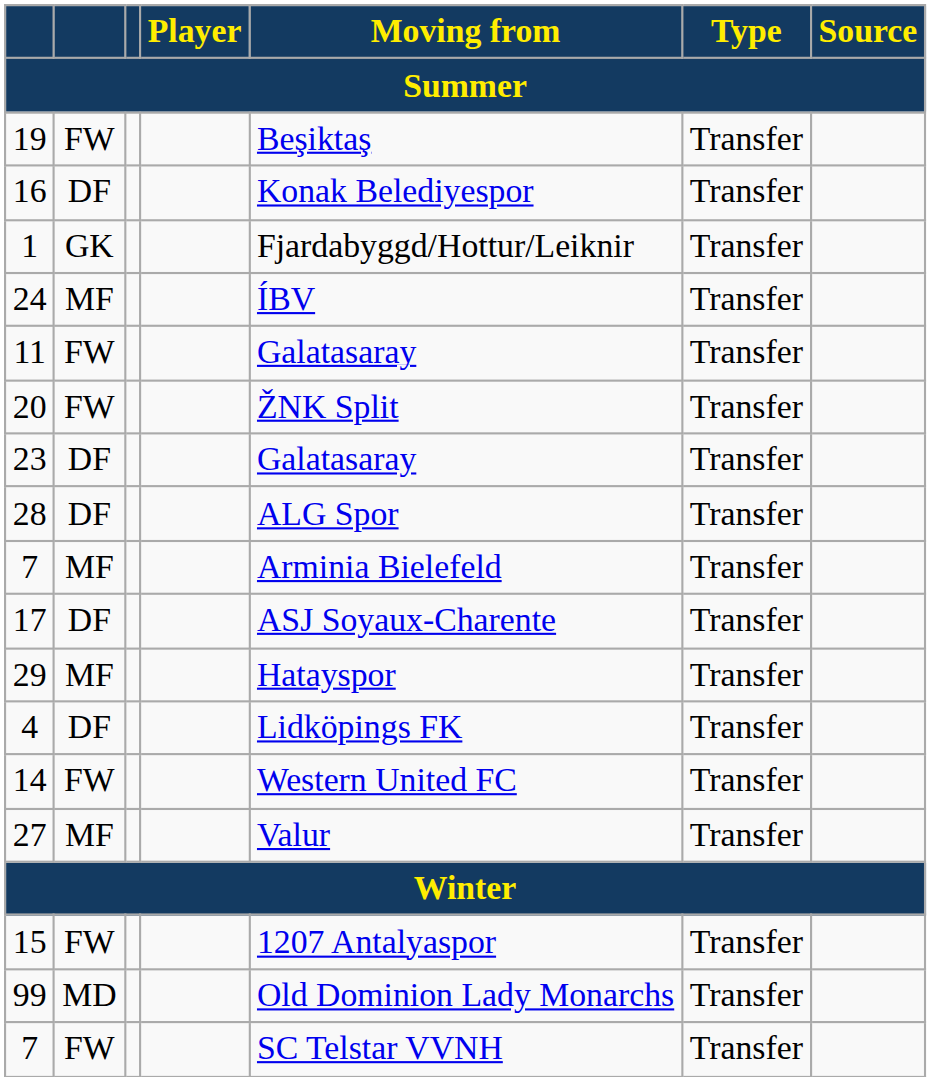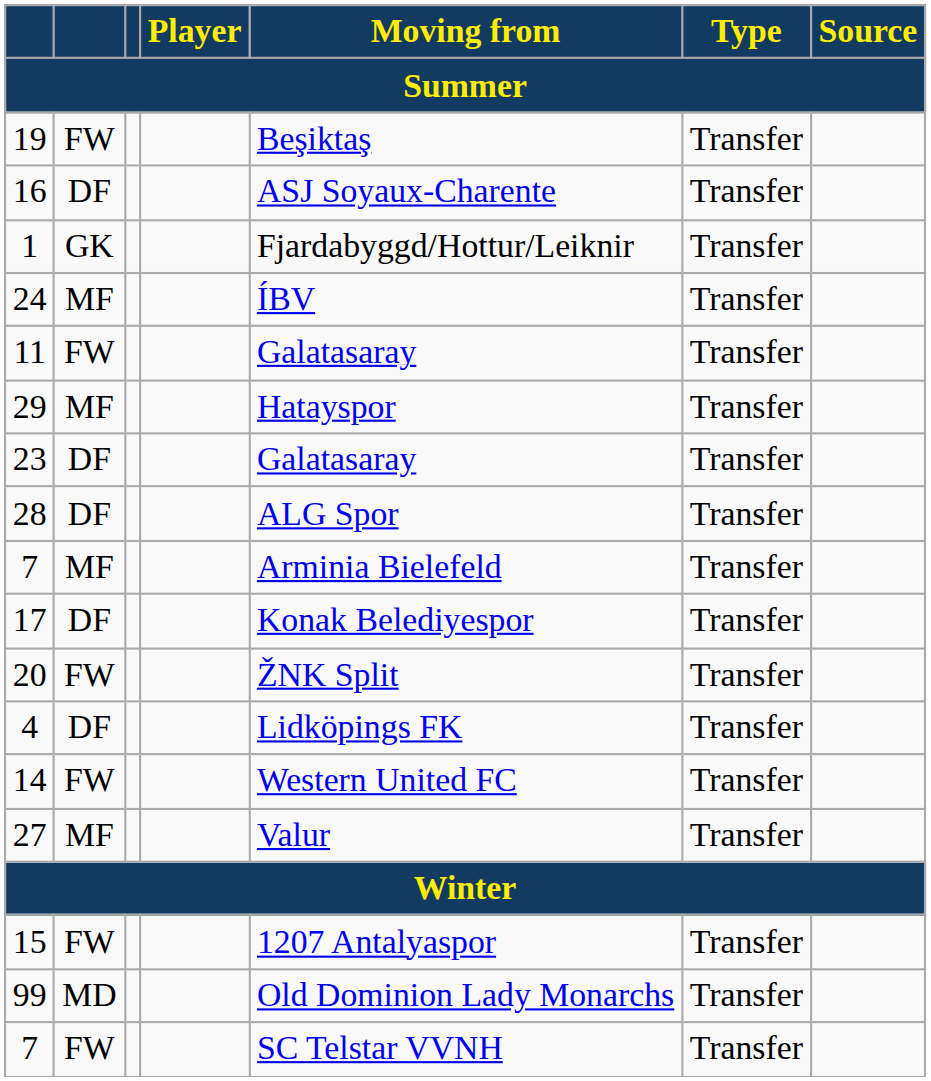(395, 191) Konak Belediyespor -> (407, 191) ASJ Soyaux-Charente
rows swapped: (30, 673) <-> (30, 406)
(407, 620) ASJ Soyaux-Charente -> (395, 620) Konak Belediyespor
